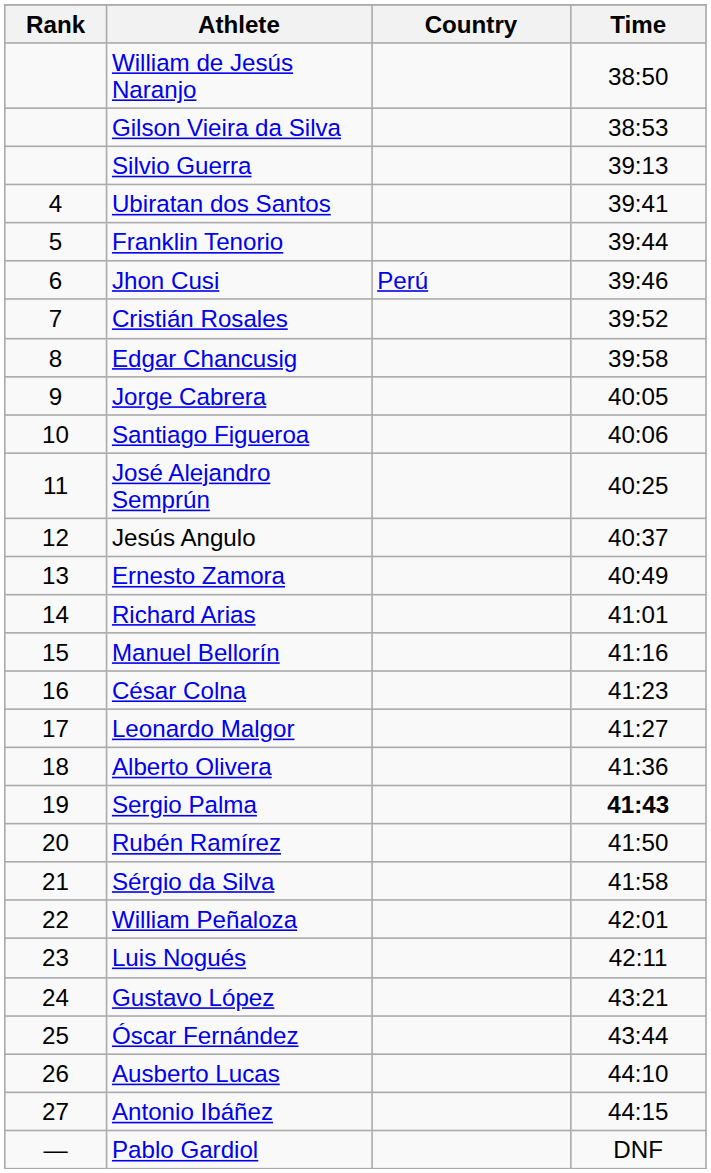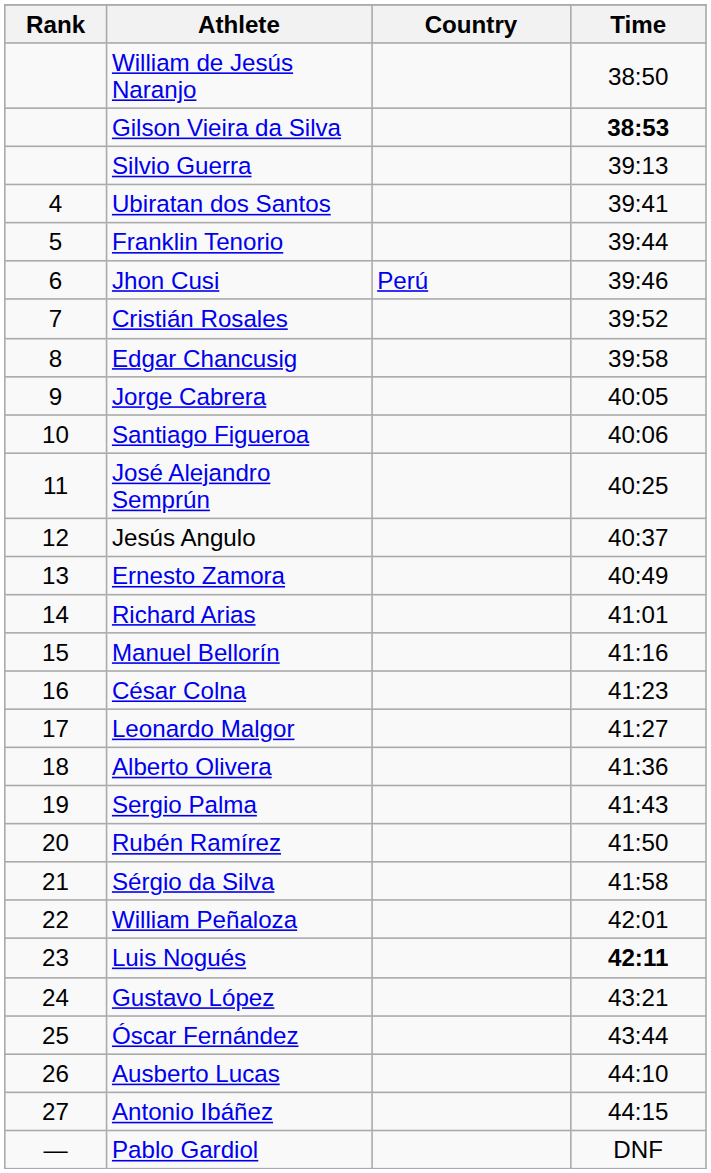(638, 128) normal -> (638, 128) bold
(638, 805) bold -> (638, 805) normal
(638, 958) normal -> (638, 958) bold
